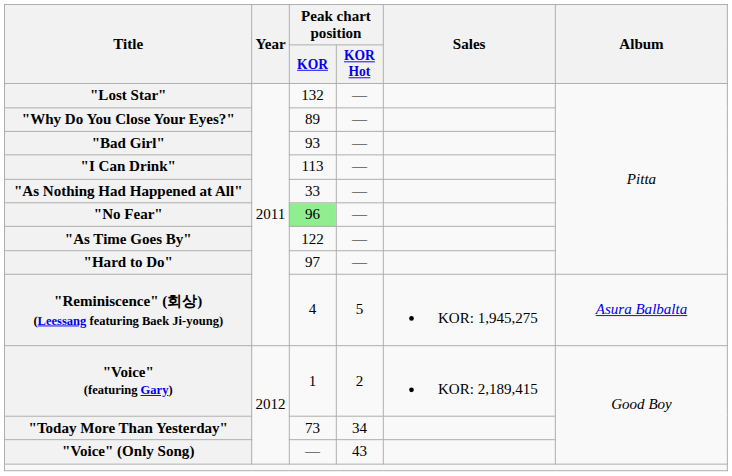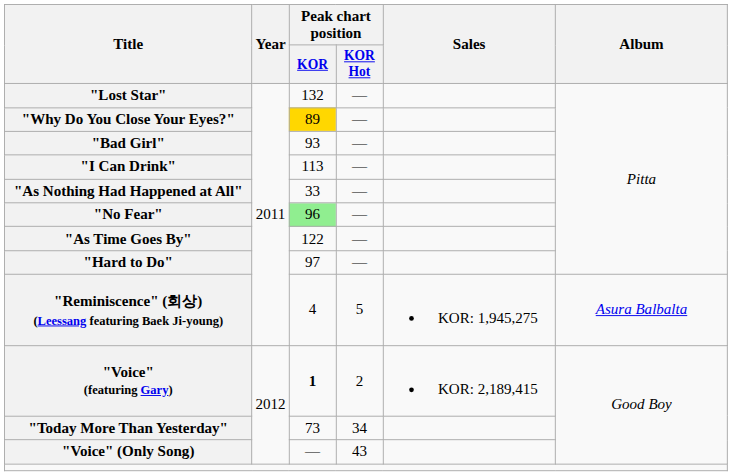(313, 119) no background -> (313, 119) gold background
(313, 380) normal -> (313, 380) bold
